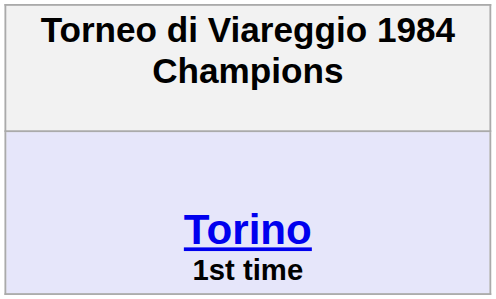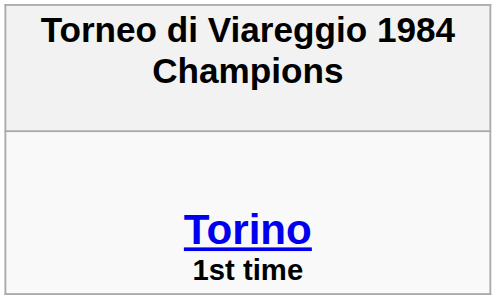(248, 245) lavender background -> (248, 245) no background
